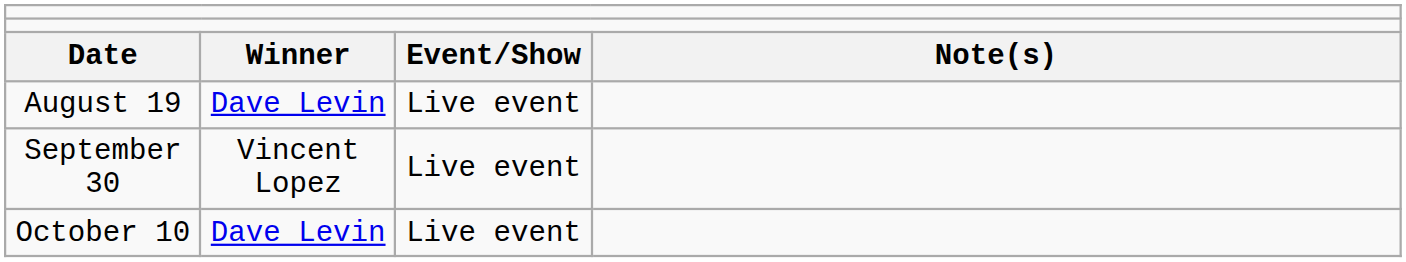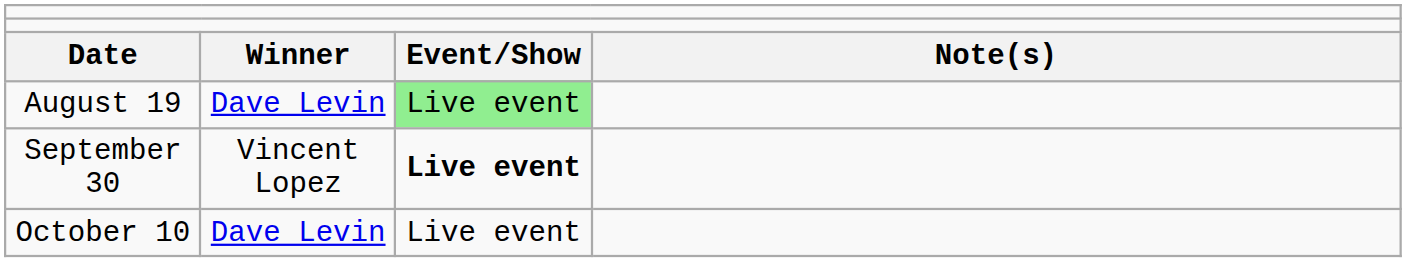(494, 104) no background -> (494, 104) lightgreen background
(494, 168) normal -> (494, 168) bold
